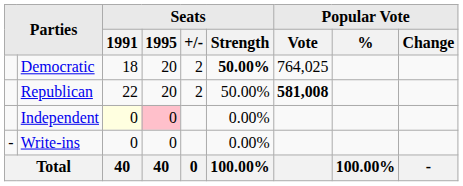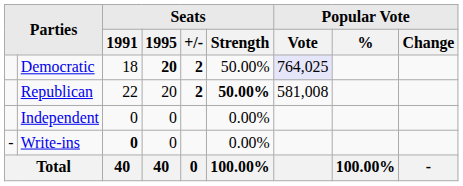(169, 67) normal -> (169, 67) bold
(199, 67) normal -> (199, 67) bold
(244, 67) bold -> (245, 67) normal
(303, 67) no background -> (303, 67) lavender background
(199, 92) normal -> (199, 92) bold
(245, 92) normal -> (244, 92) bold
(303, 92) bold -> (303, 92) normal
(134, 117) lightyellow background -> (134, 117) no background
(173, 117) pink background -> (173, 117) no background
(134, 142) normal -> (134, 142) bold
